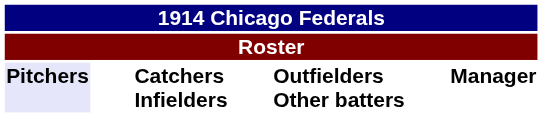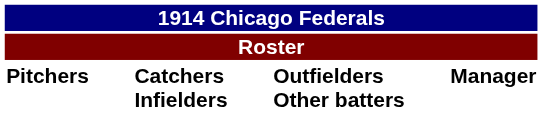(47, 76) lavender background -> (47, 76) no background
